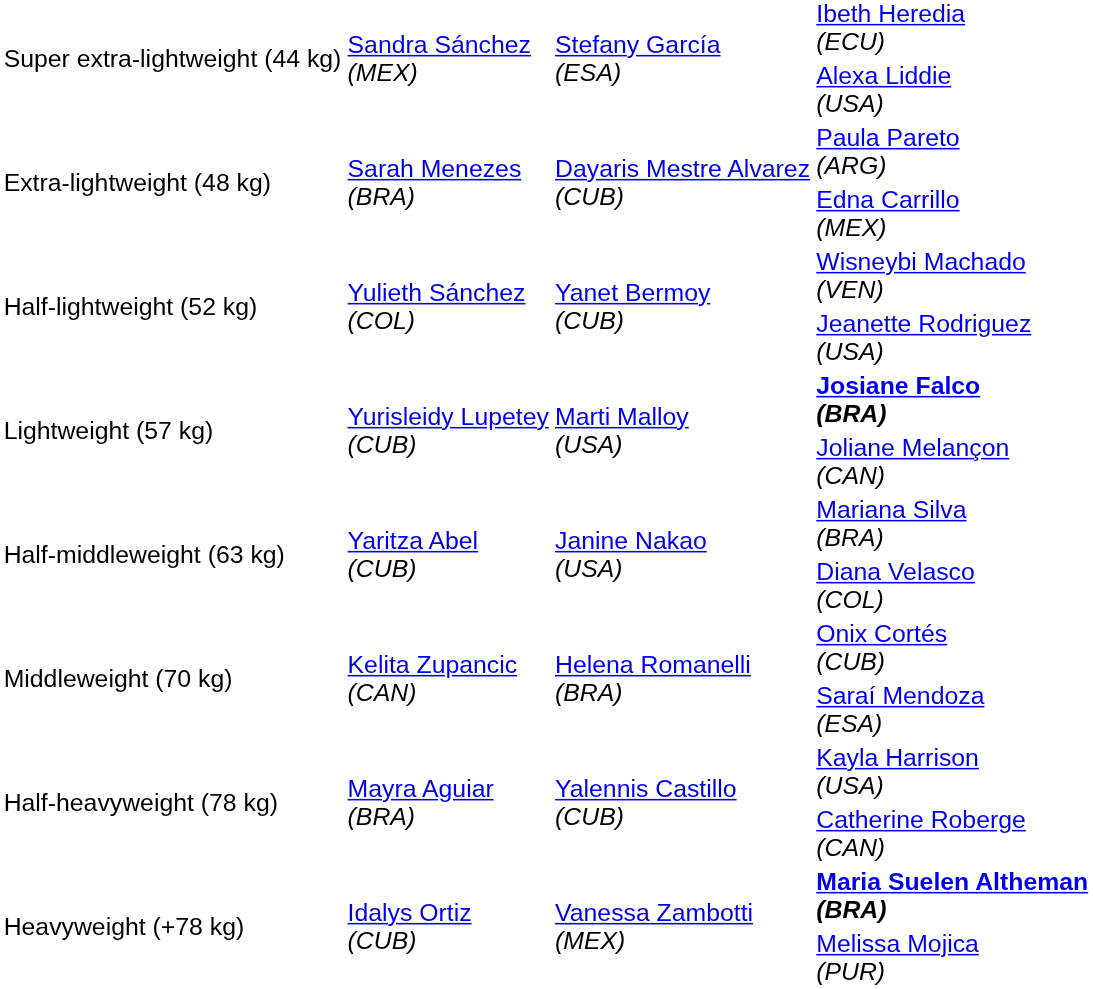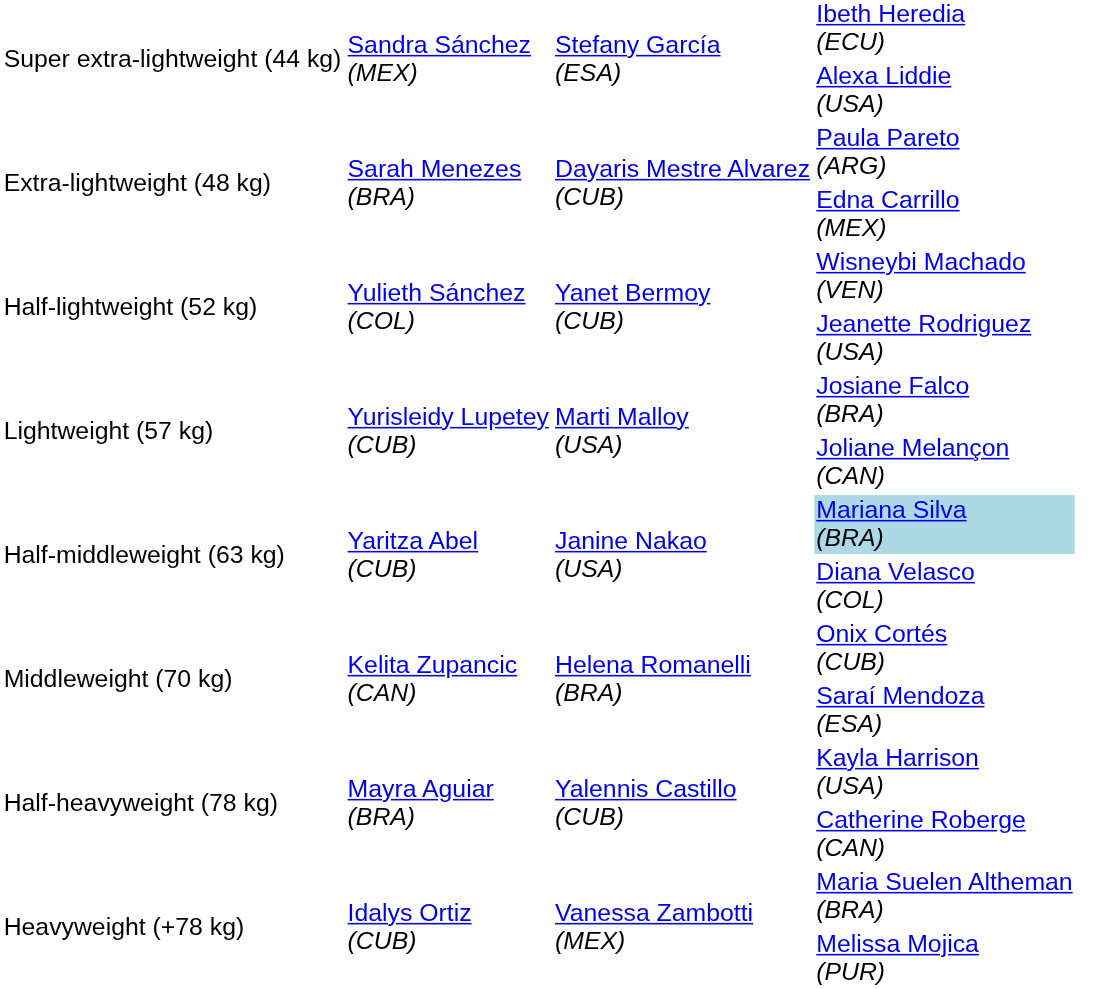(898, 400) bold -> (893, 400) normal
(891, 524) no background -> (891, 524) lightblue background
(952, 896) bold -> (944, 896) normal
